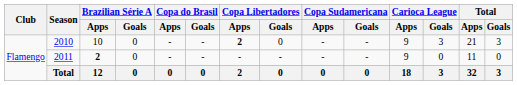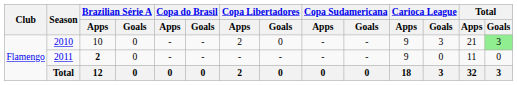(240, 42) bold -> (240, 42) normal
(499, 42) no background -> (499, 42) lightgreen background
